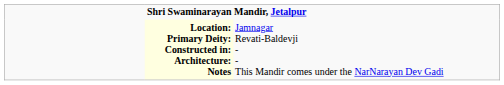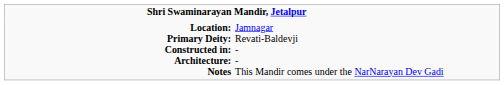(198, 49) lightyellow background -> (198, 49) no background
